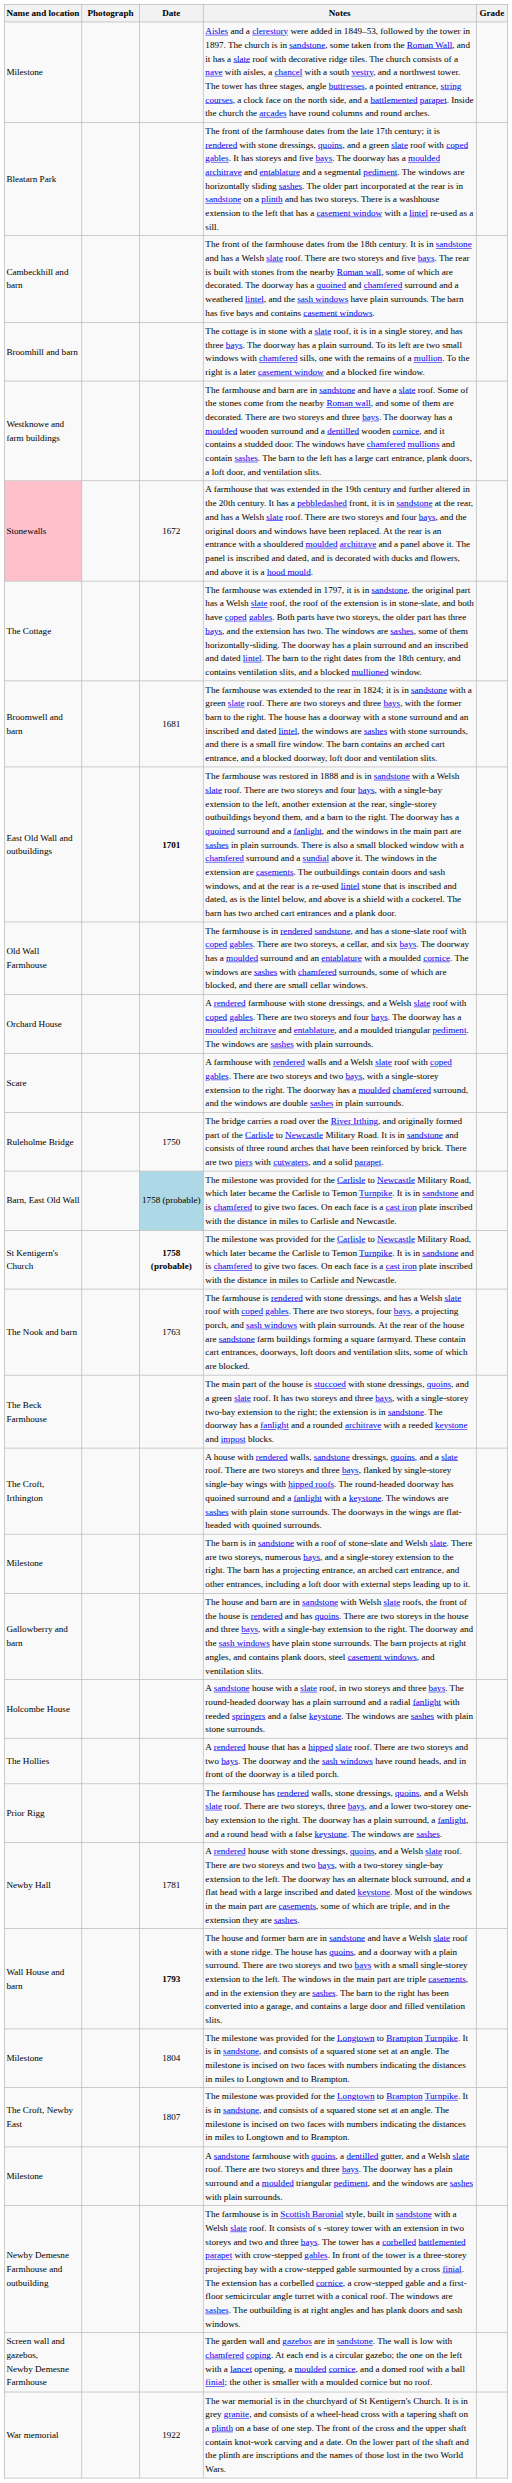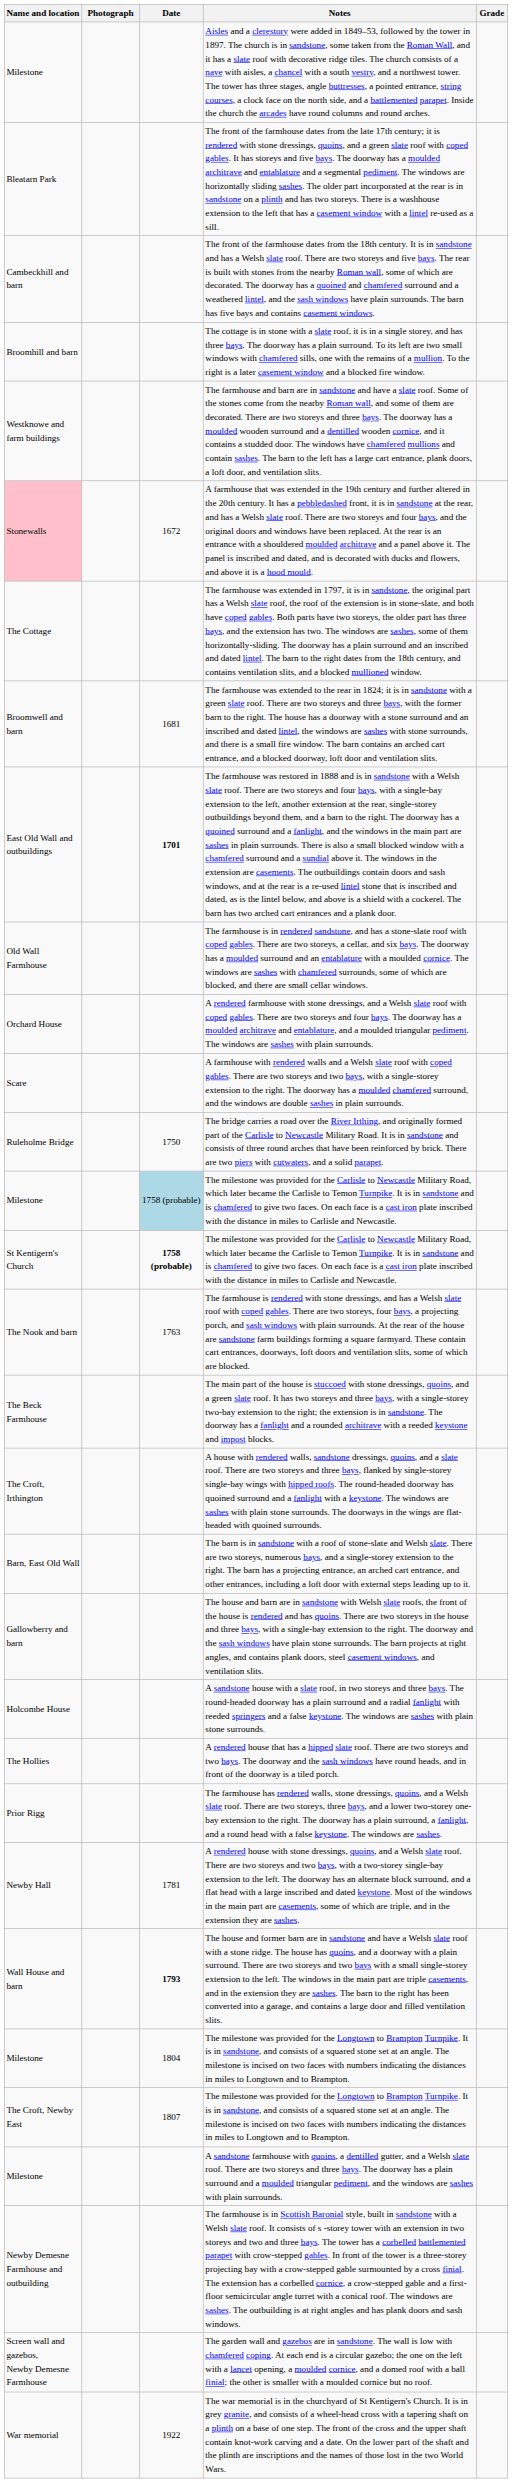(43, 1200) Barn, East Old Wall -> (25, 1200) Milestone
(25, 1563) Milestone -> (43, 1563) Barn, East Old Wall
